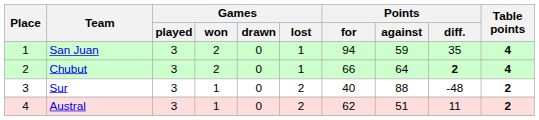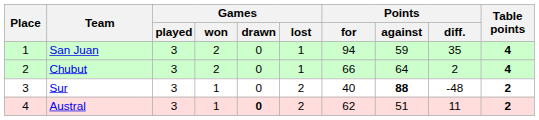(455, 69) bold -> (455, 69) normal
(402, 87) normal -> (402, 87) bold
(259, 106) normal -> (259, 106) bold
